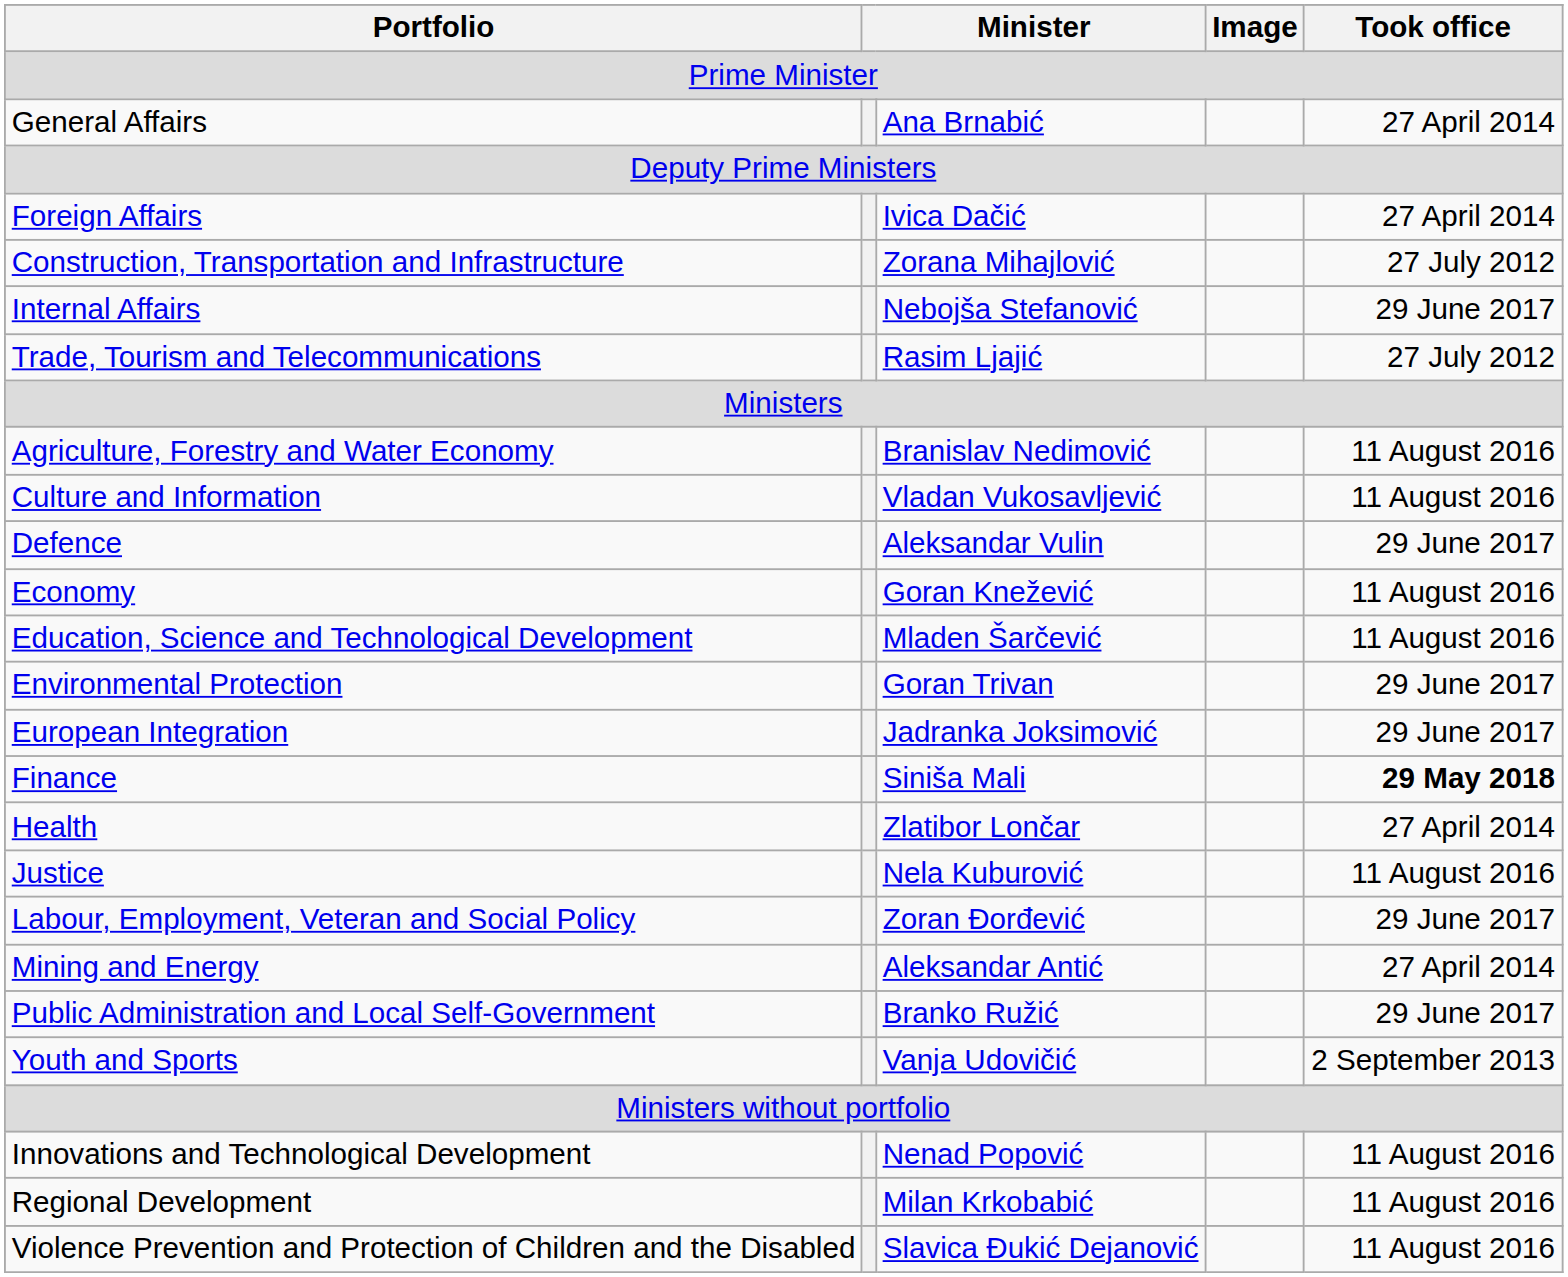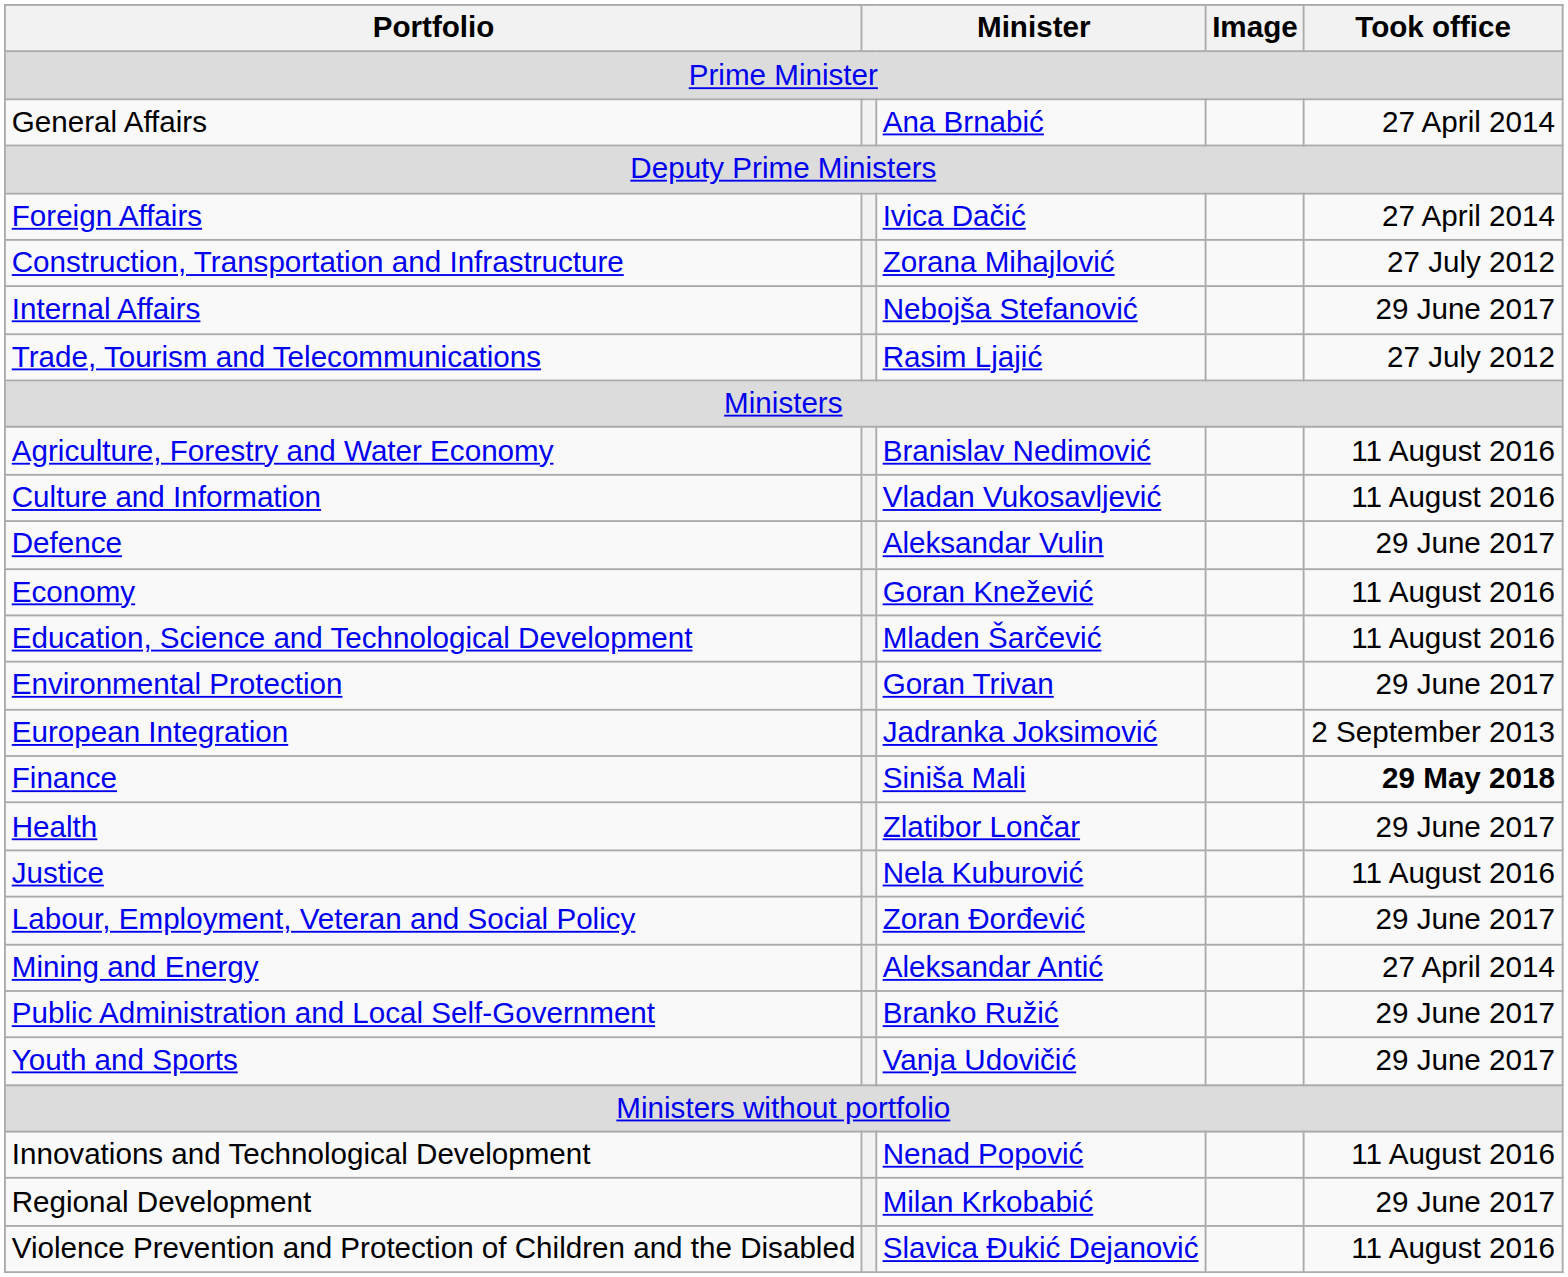(1465, 732) 29 June 2017 -> (1433, 732) 2 September 2013
(1469, 826) 27 April 2014 -> (1465, 826) 29 June 2017
(1433, 1060) 2 September 2013 -> (1465, 1060) 29 June 2017
(1453, 1201) 11 August 2016 -> (1465, 1201) 29 June 2017
